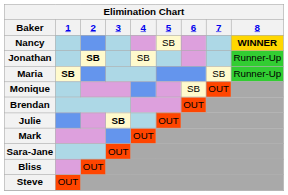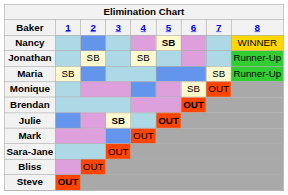(168, 43) normal -> (168, 43) bold
(257, 43) bold -> (257, 43) normal
(93, 58) bold -> (93, 58) normal
(68, 74) bold -> (68, 74) normal
(194, 105) normal -> (194, 105) bold
(168, 120) normal -> (168, 120) bold
(68, 182) normal -> (68, 182) bold
